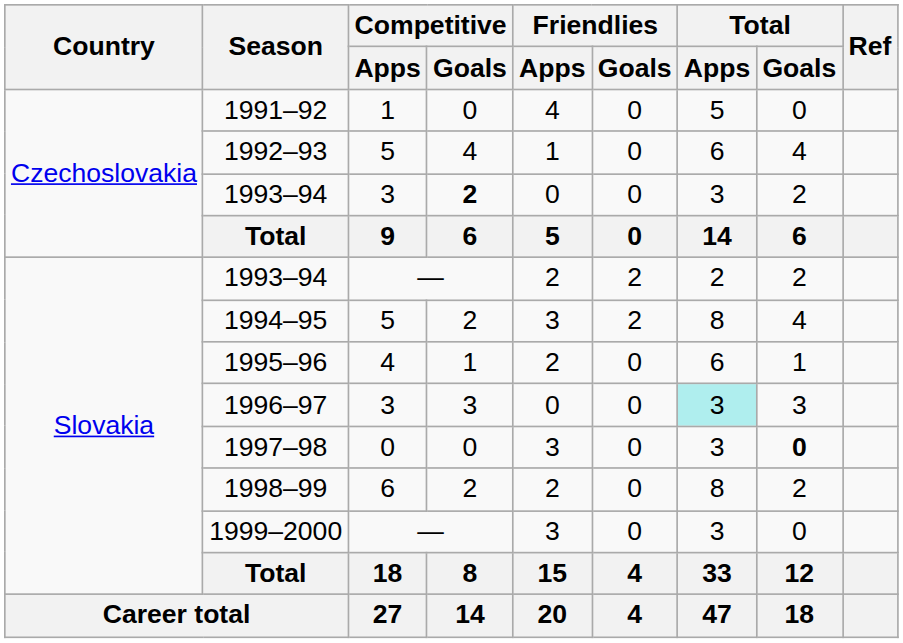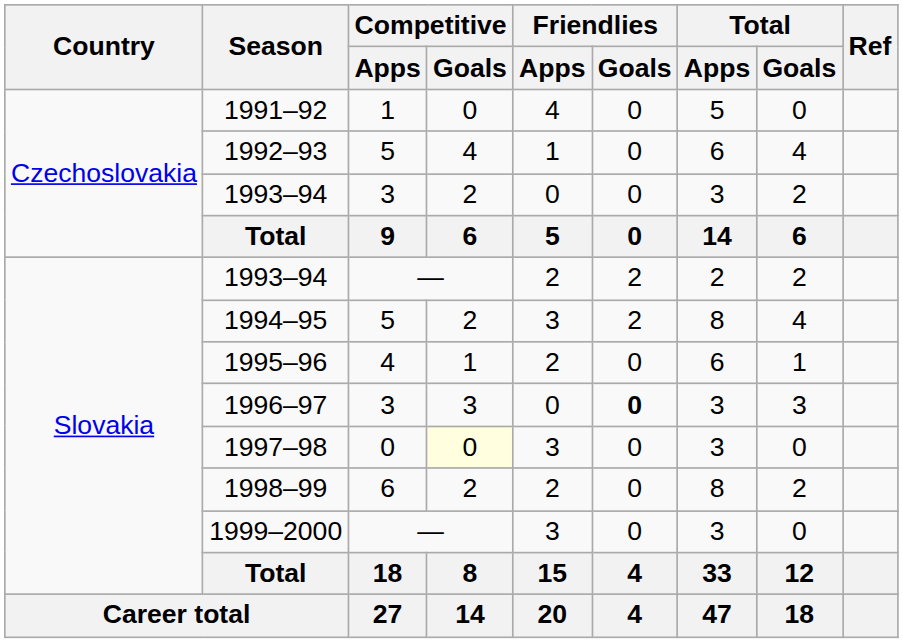(470, 194) bold -> (470, 194) normal
(635, 404) normal -> (635, 404) bold
(717, 404) paleturquoise background -> (717, 404) no background
(470, 446) no background -> (470, 446) lightyellow background
(799, 446) bold -> (799, 446) normal
